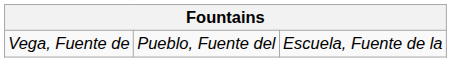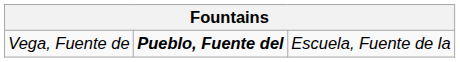(206, 43) normal -> (210, 43) bold
